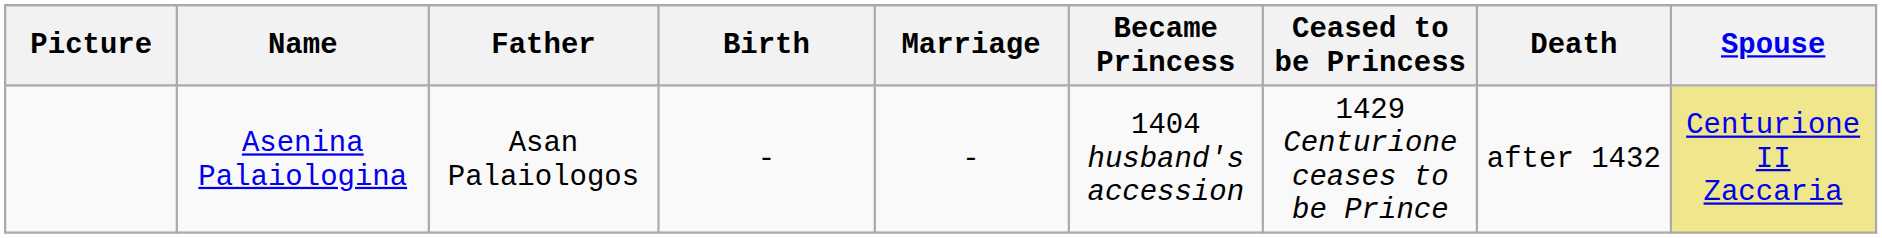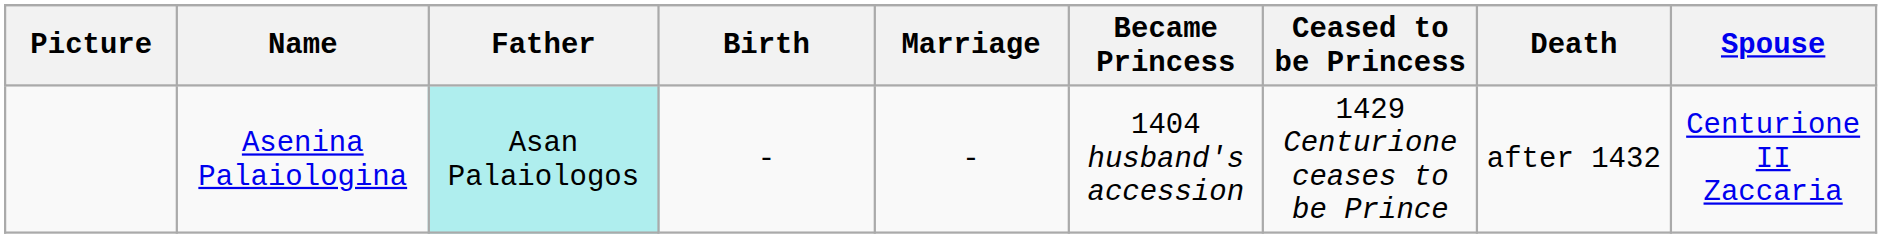(543, 160) no background -> (543, 160) paleturquoise background
(1773, 160) khaki background -> (1773, 160) no background
